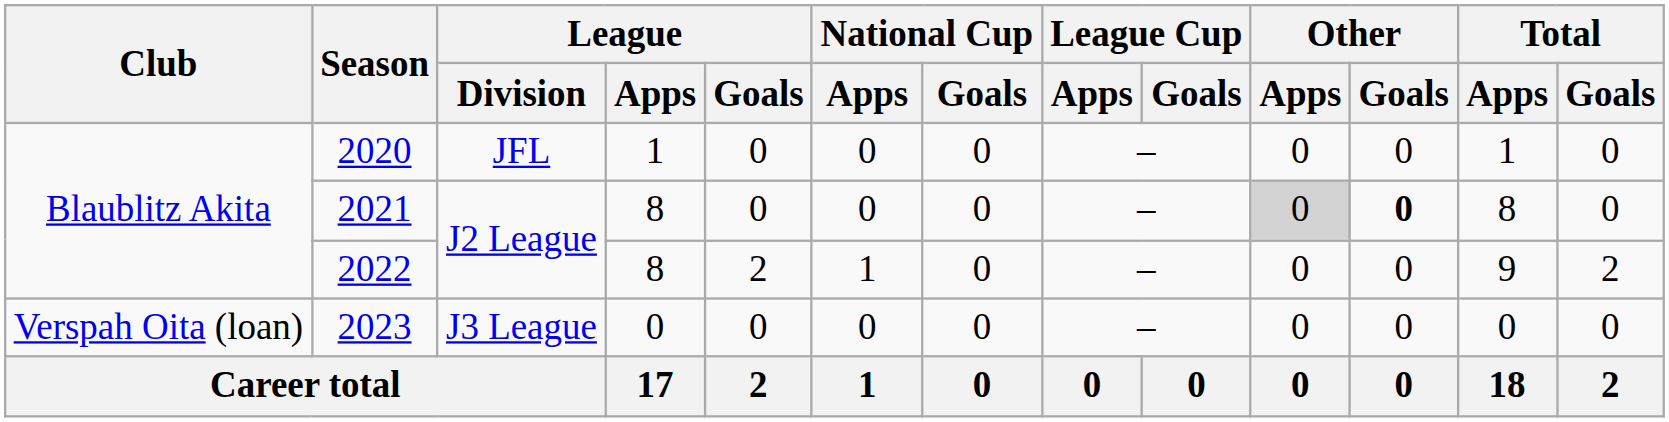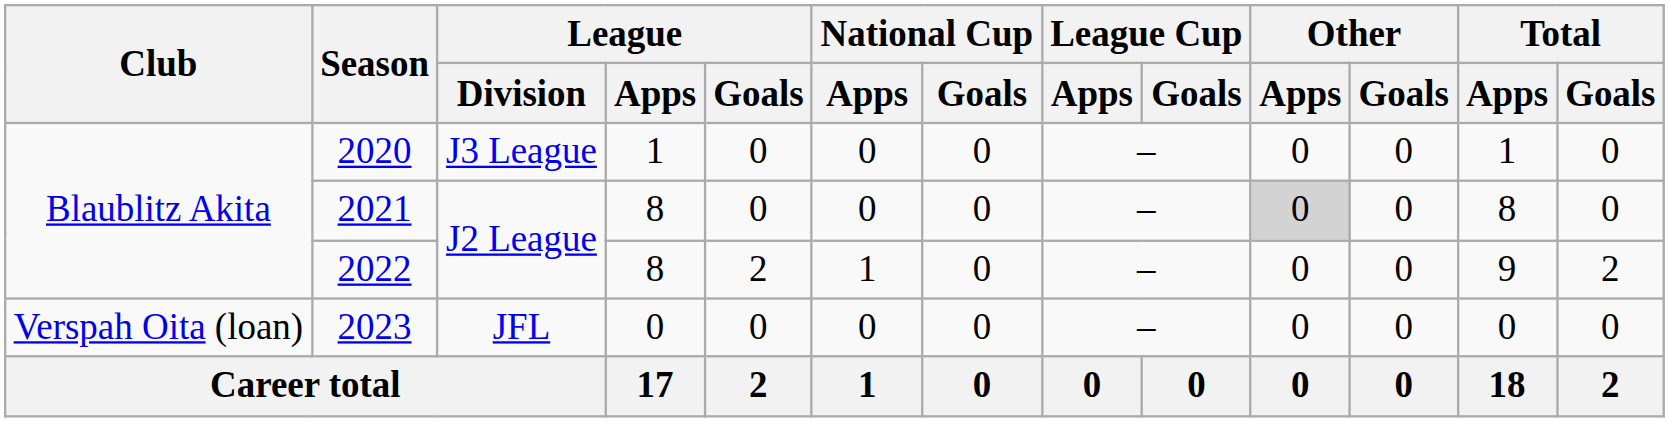(521, 151) JFL -> (521, 151) J3 League
(1404, 209) bold -> (1404, 209) normal
(521, 326) J3 League -> (521, 326) JFL
